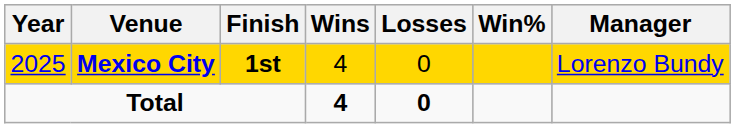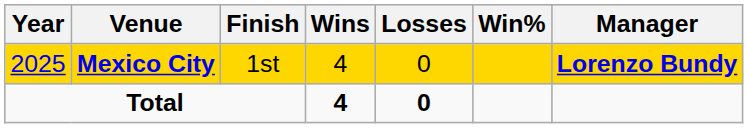(263, 63) bold -> (263, 63) normal
(640, 63) normal -> (647, 63) bold
